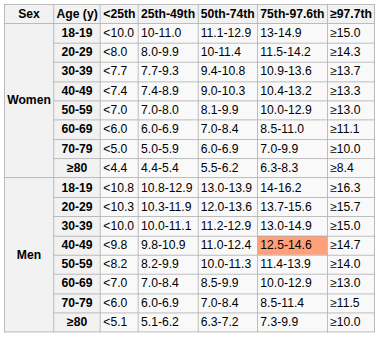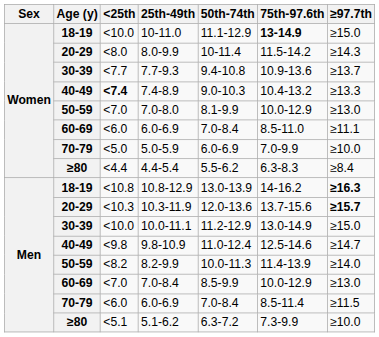(281, 33) normal -> (281, 33) bold
(115, 91) normal -> (115, 91) bold
(345, 187) normal -> (345, 187) bold
(345, 206) normal -> (345, 206) bold
(286, 245) lightsalmon background -> (286, 245) no background
